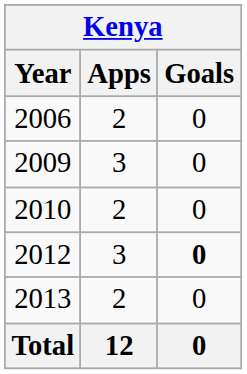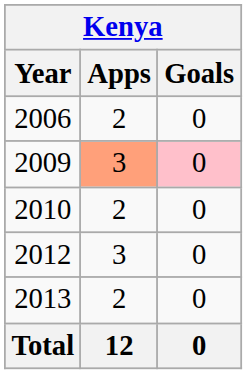(119, 163) no background -> (119, 163) lightsalmon background
(199, 163) no background -> (199, 163) pink background
(199, 254) bold -> (199, 254) normal
